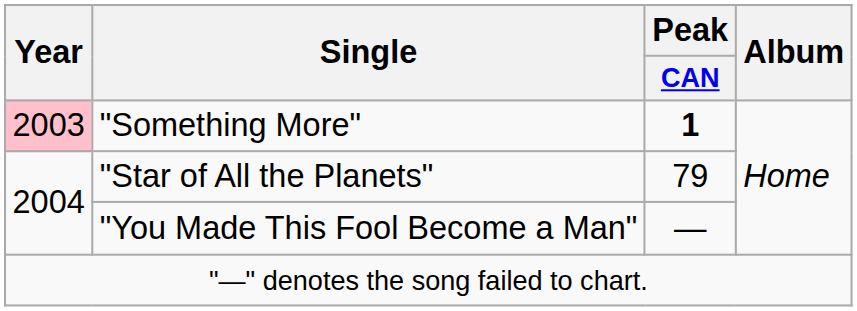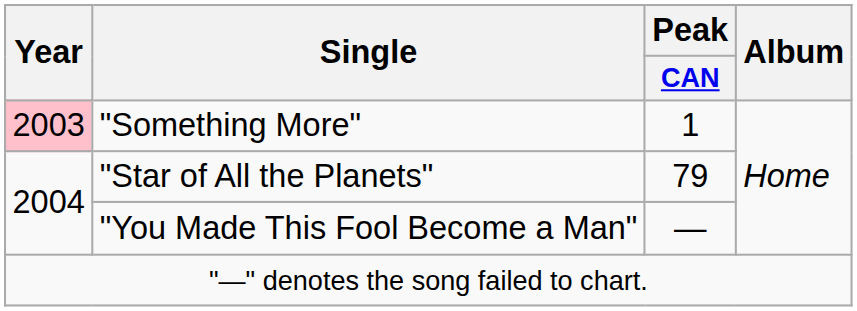(690, 125) bold -> (690, 125) normal
